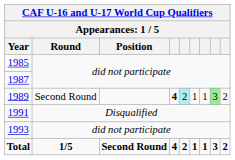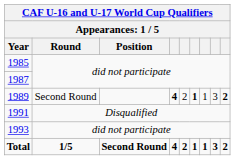(185, 96) paleturquoise background -> (185, 96) no background
(195, 96) normal -> (195, 96) bold
(215, 96) lightgreen background -> (215, 96) no background
(225, 96) normal -> (225, 96) bold
